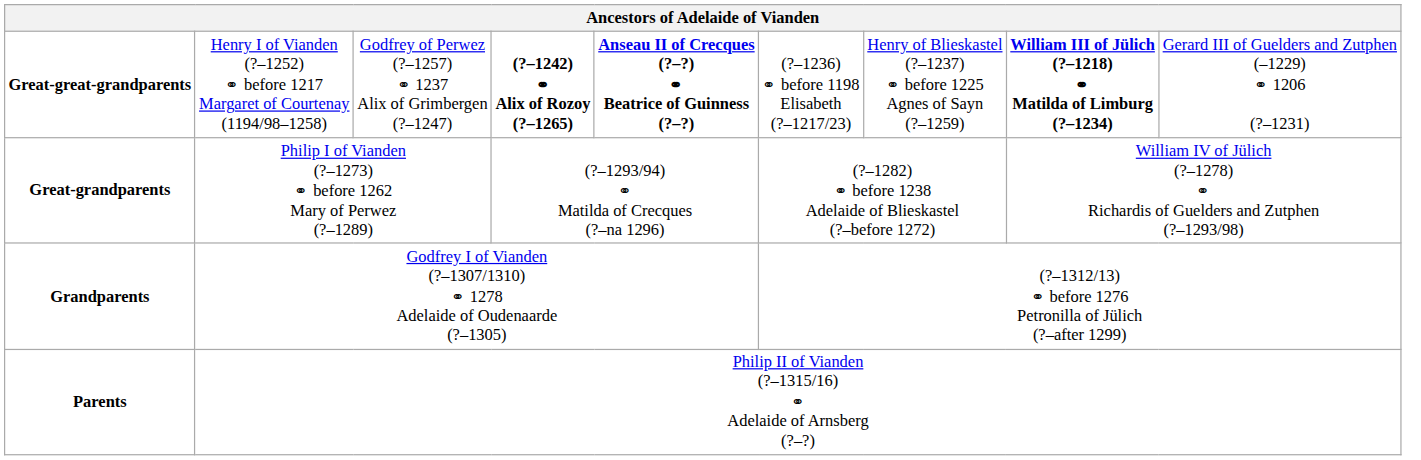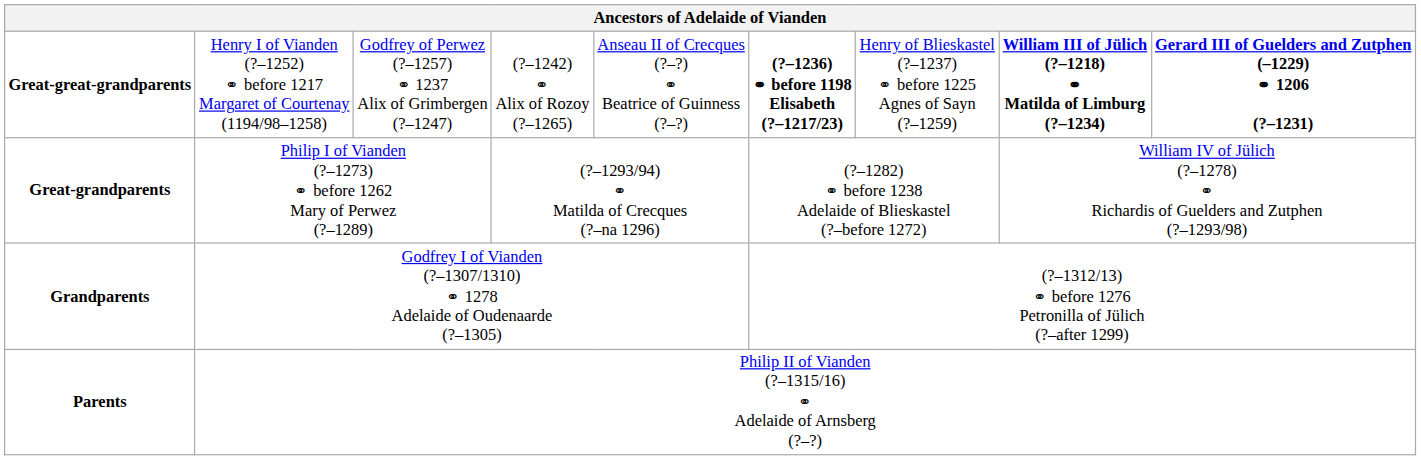(543, 93) bold -> (542, 93) normal
(676, 84) bold -> (671, 84) normal
(811, 93) normal -> (802, 93) bold
(1280, 84) normal -> (1283, 84) bold
